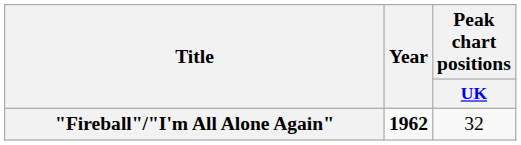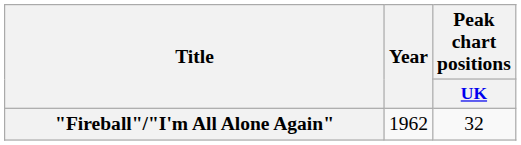(409, 123) bold -> (409, 123) normal
